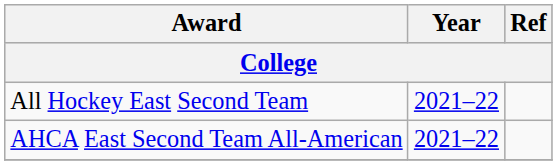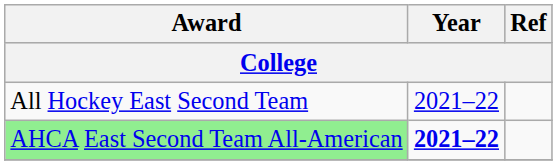(207, 139) no background -> (207, 139) lightgreen background
(456, 139) normal -> (456, 139) bold
